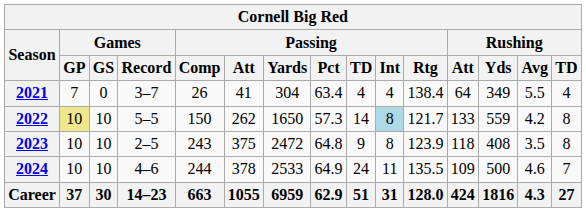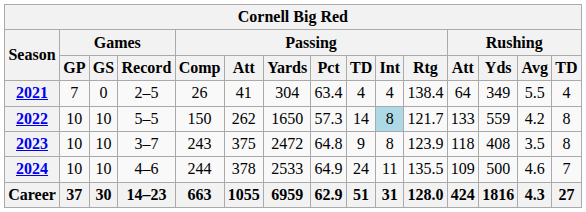(146, 93) 3–7 -> (146, 93) 2–5
(74, 118) khaki background -> (74, 118) no background
(146, 144) 2–5 -> (146, 144) 3–7
